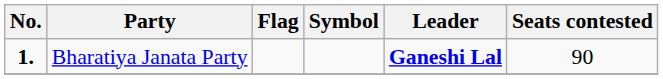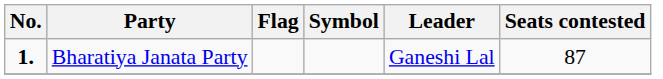(445, 56) bold -> (442, 56) normal
(582, 56) 90 -> (575, 56) 87
